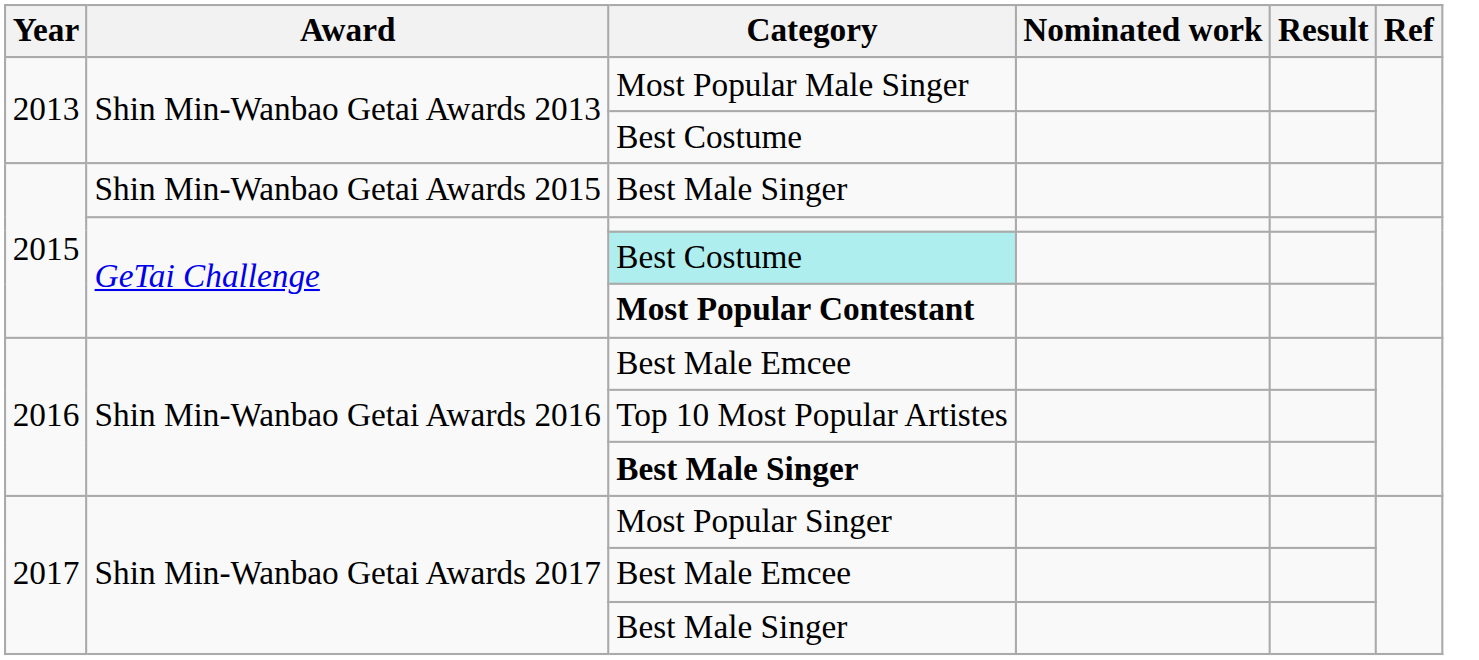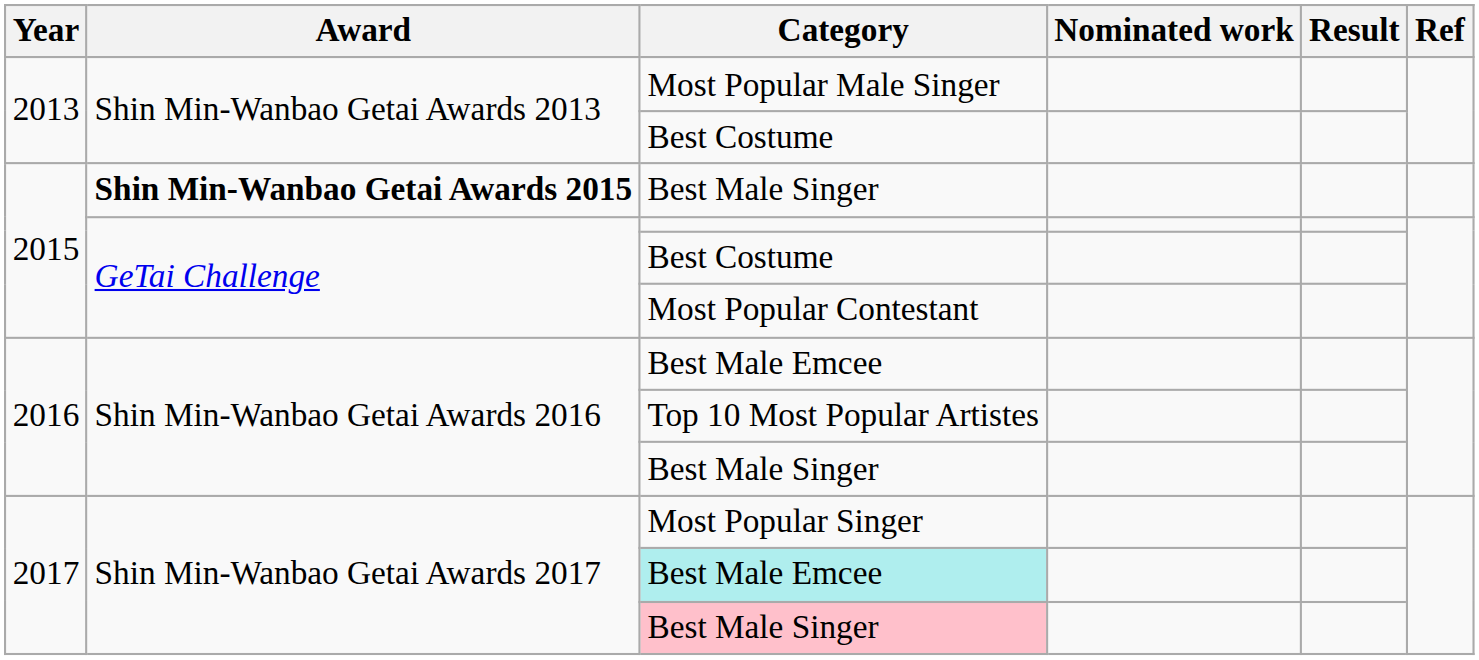(348, 189) normal -> (363, 189) bold
(709, 257) paleturquoise background -> (740, 257) no background
(795, 310) bold -> (813, 310) normal
(737, 468) bold -> (763, 468) normal
(734, 574) no background -> (765, 574) paleturquoise background
(732, 626) no background -> (763, 626) pink background
